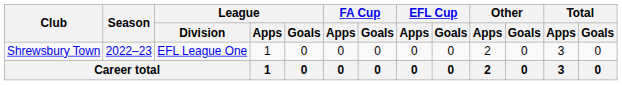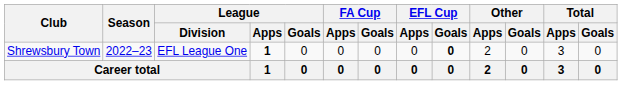(267, 51) normal -> (267, 51) bold
(451, 51) normal -> (451, 51) bold
